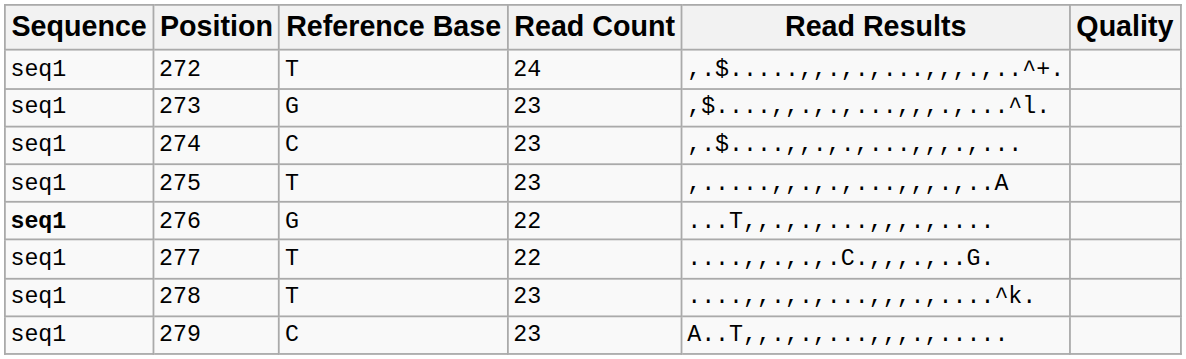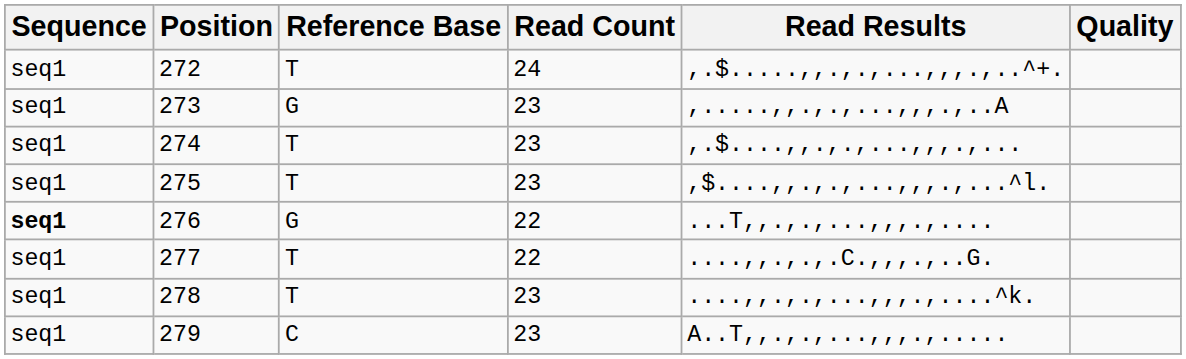(869, 107) ,$....,,.,.,...,,,.,...^l. -> (848, 107) ,.....,,.,.,...,,,.,..A
(292, 145) C -> (292, 145) T
(848, 183) ,.....,,.,.,...,,,.,..A -> (869, 183) ,$....,,.,.,...,,,.,...^l.
